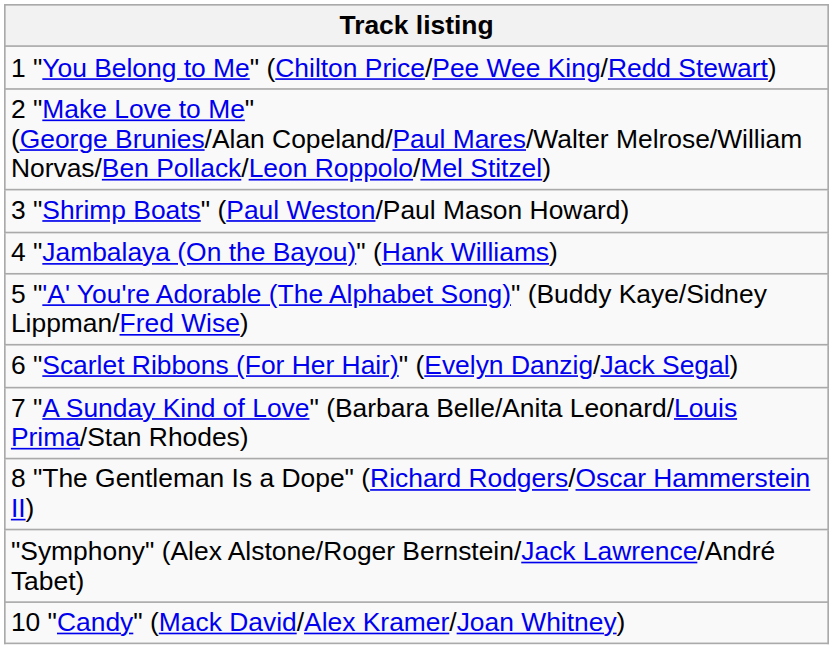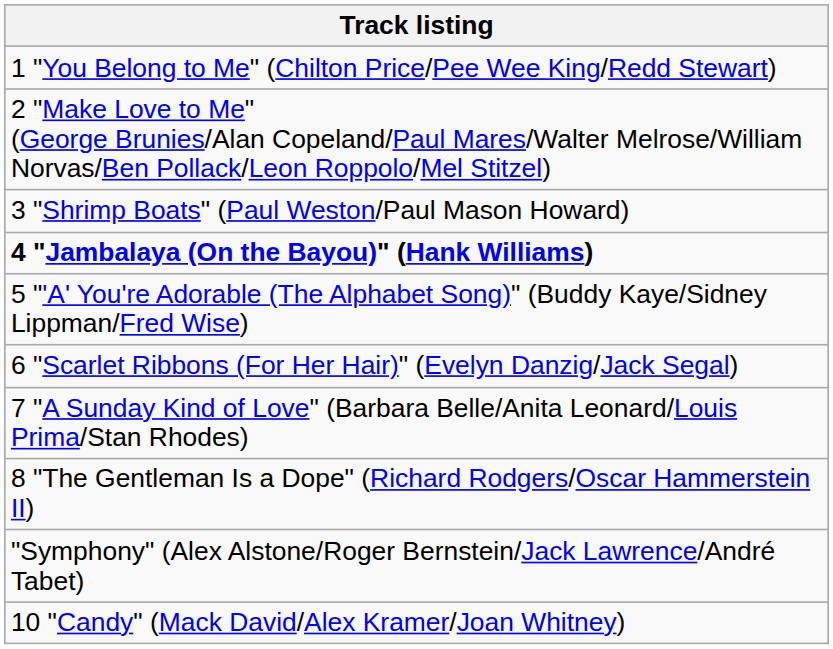(284, 252) normal -> (302, 252) bold
